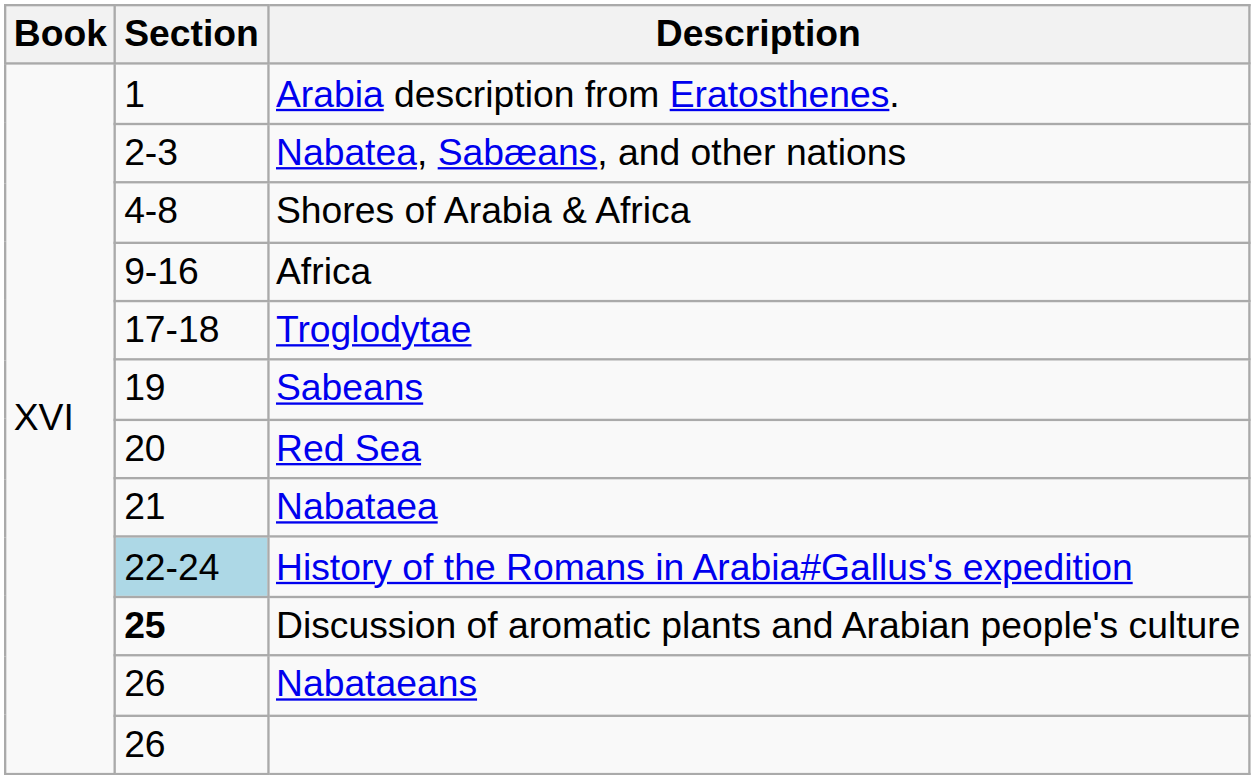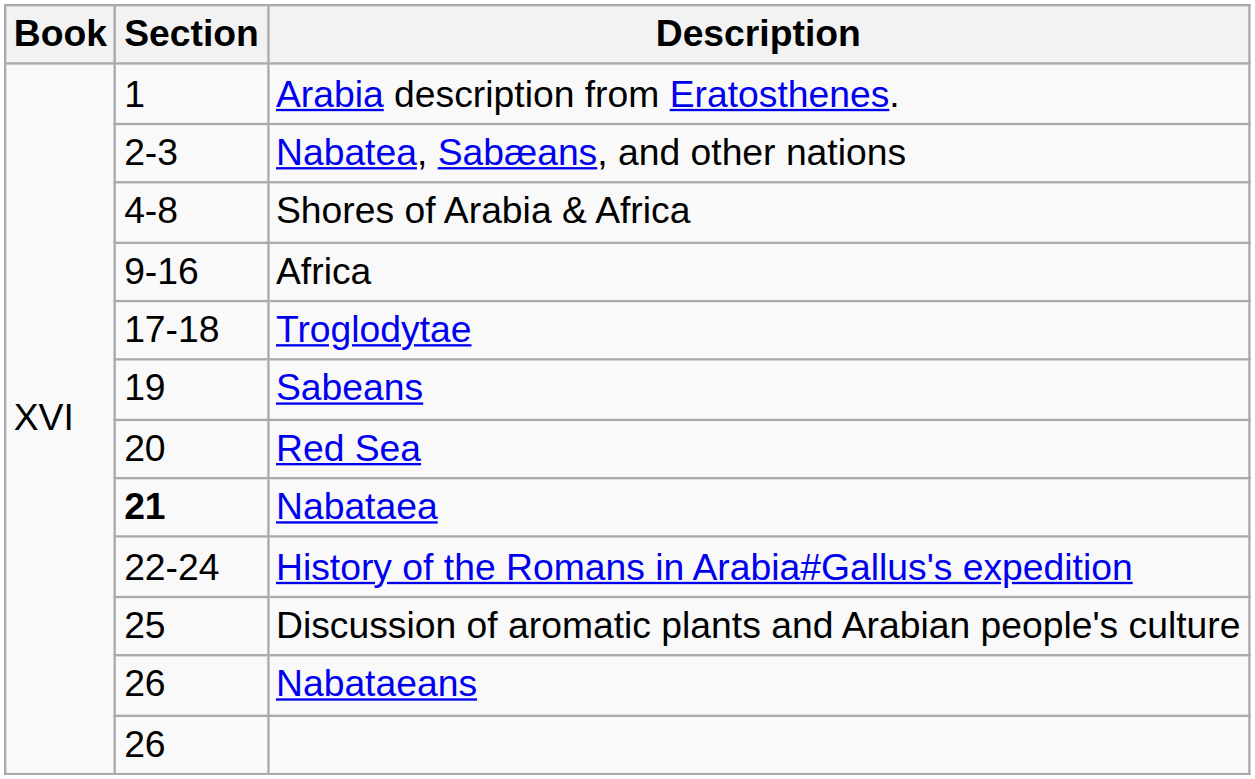(145, 507) normal -> (145, 507) bold
(172, 566) lightblue background -> (172, 566) no background
(145, 625) bold -> (145, 625) normal
